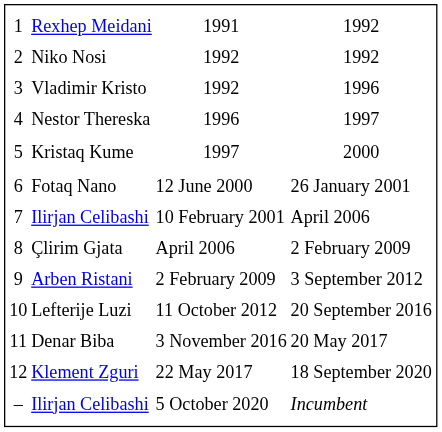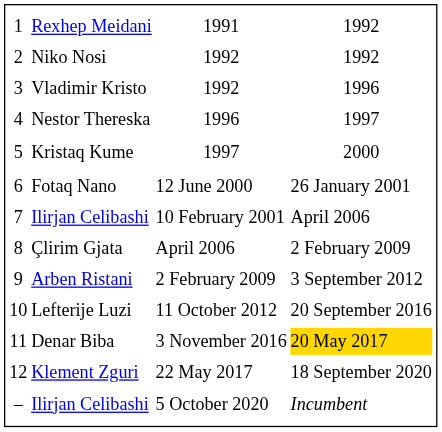(339, 341) no background -> (339, 341) gold background
